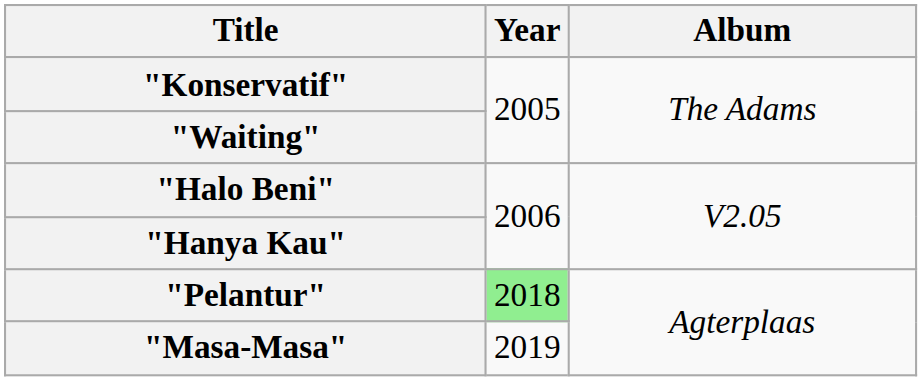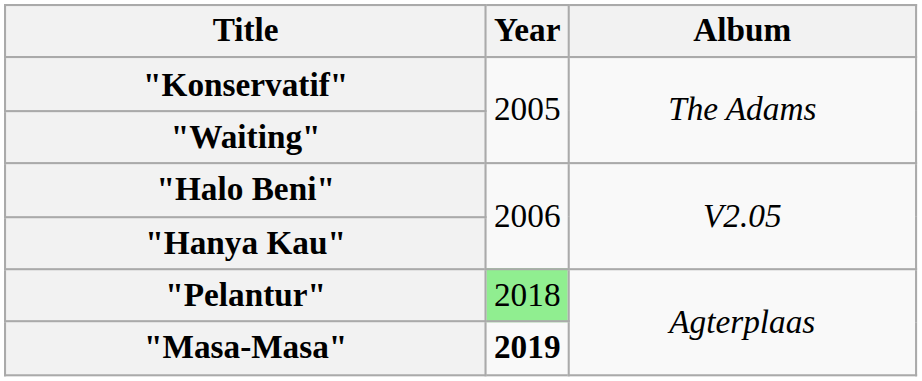(527, 347) normal -> (527, 347) bold
